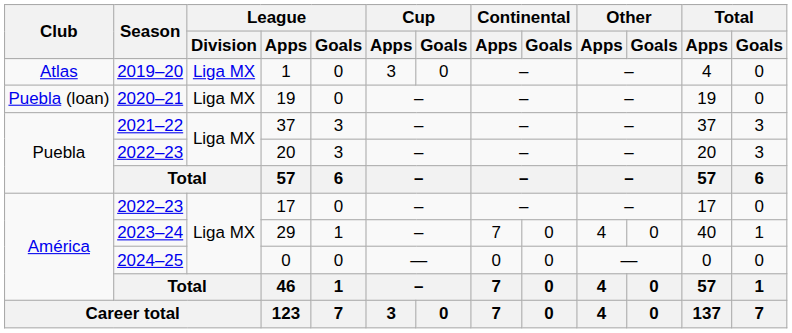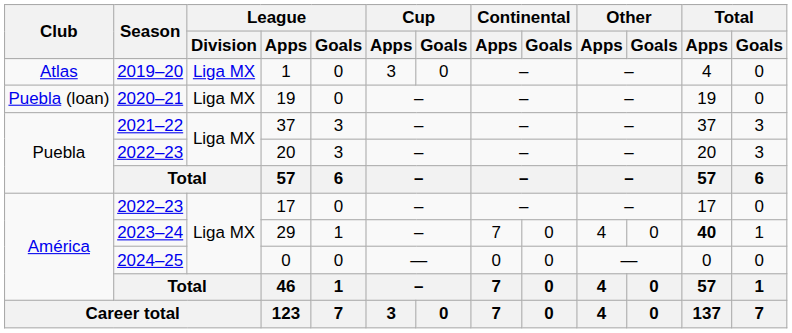(707, 233) normal -> (707, 233) bold
